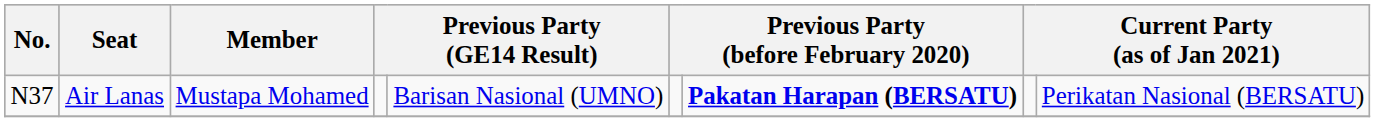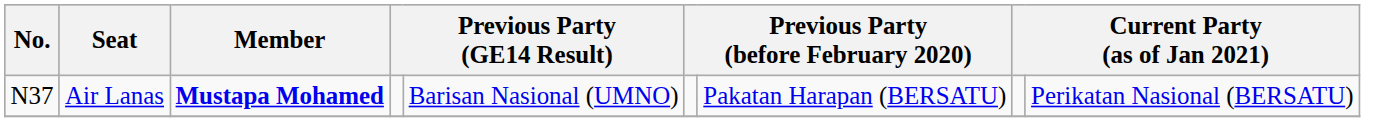(272, 95) normal -> (280, 95) bold
(853, 95) bold -> (855, 95) normal
